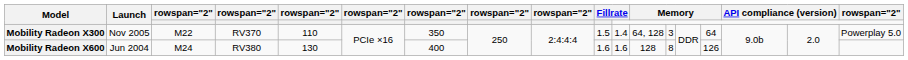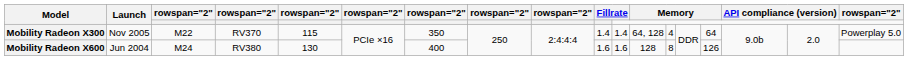(310, 32) 110 -> (310, 32) 115
(603, 32) 1.5 -> (603, 32) 1.4
(671, 32) 3 -> (671, 32) 4
